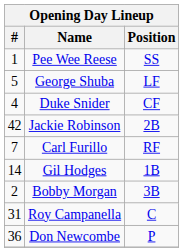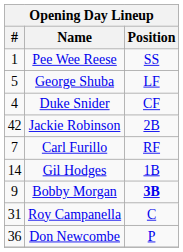(15, 192) 2 -> (15, 192) 9
(152, 192) normal -> (152, 192) bold
